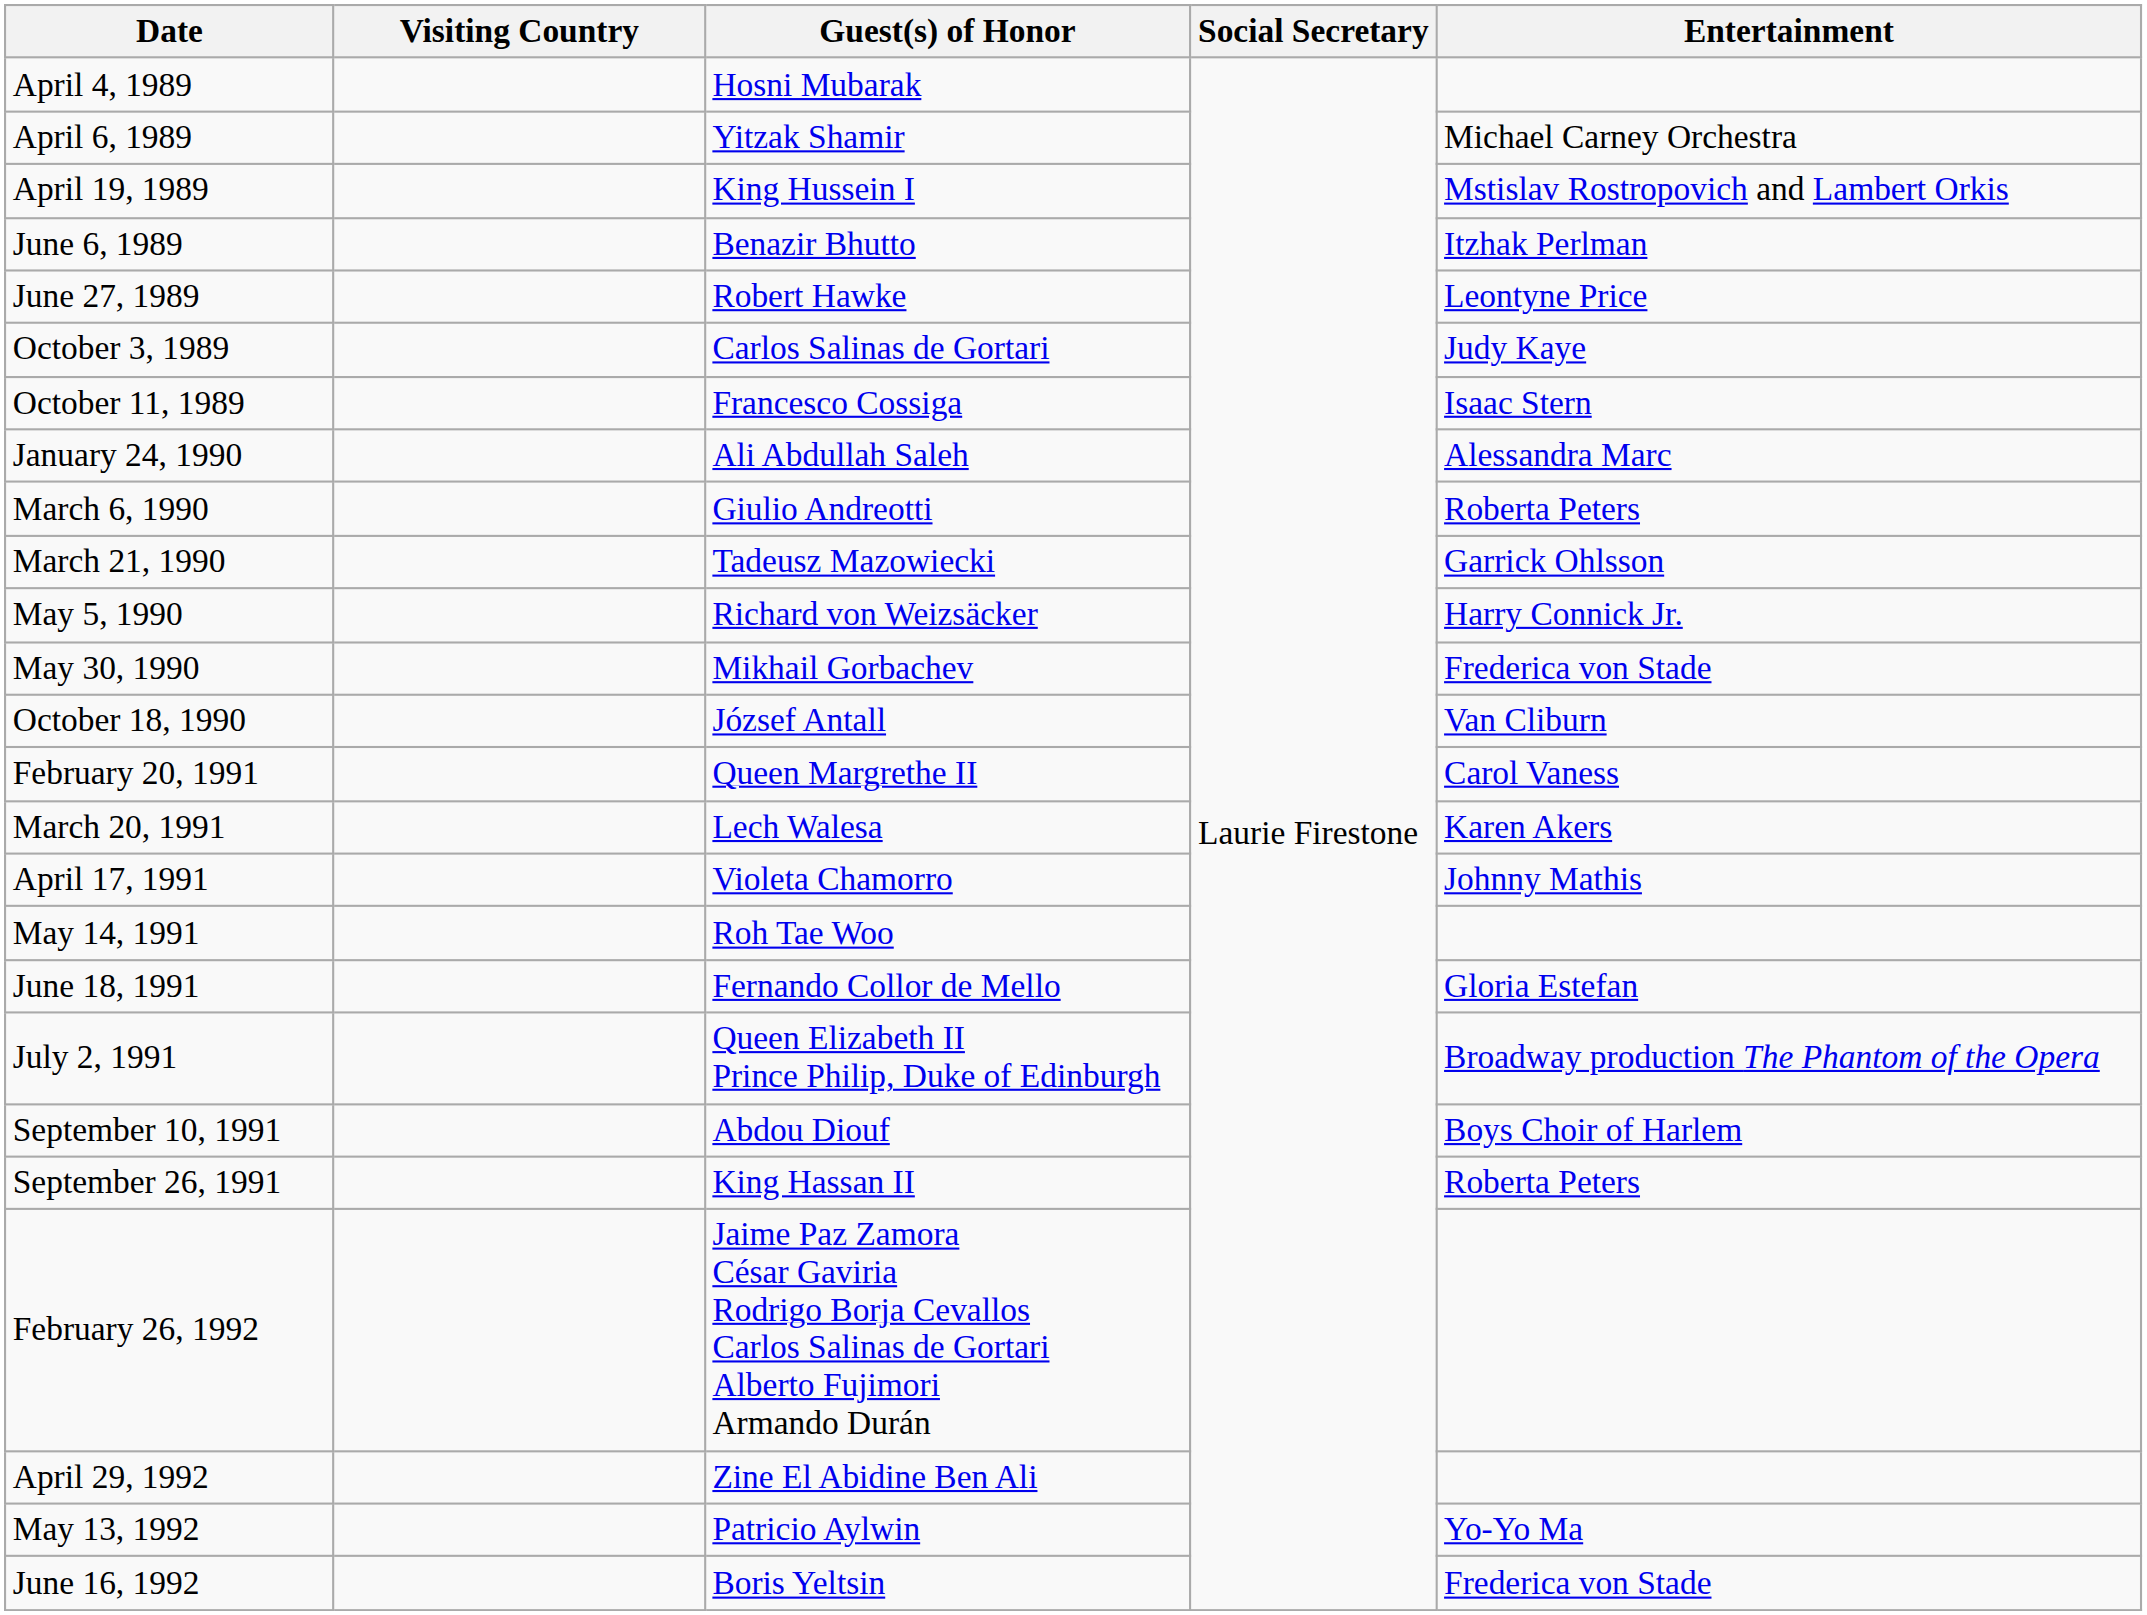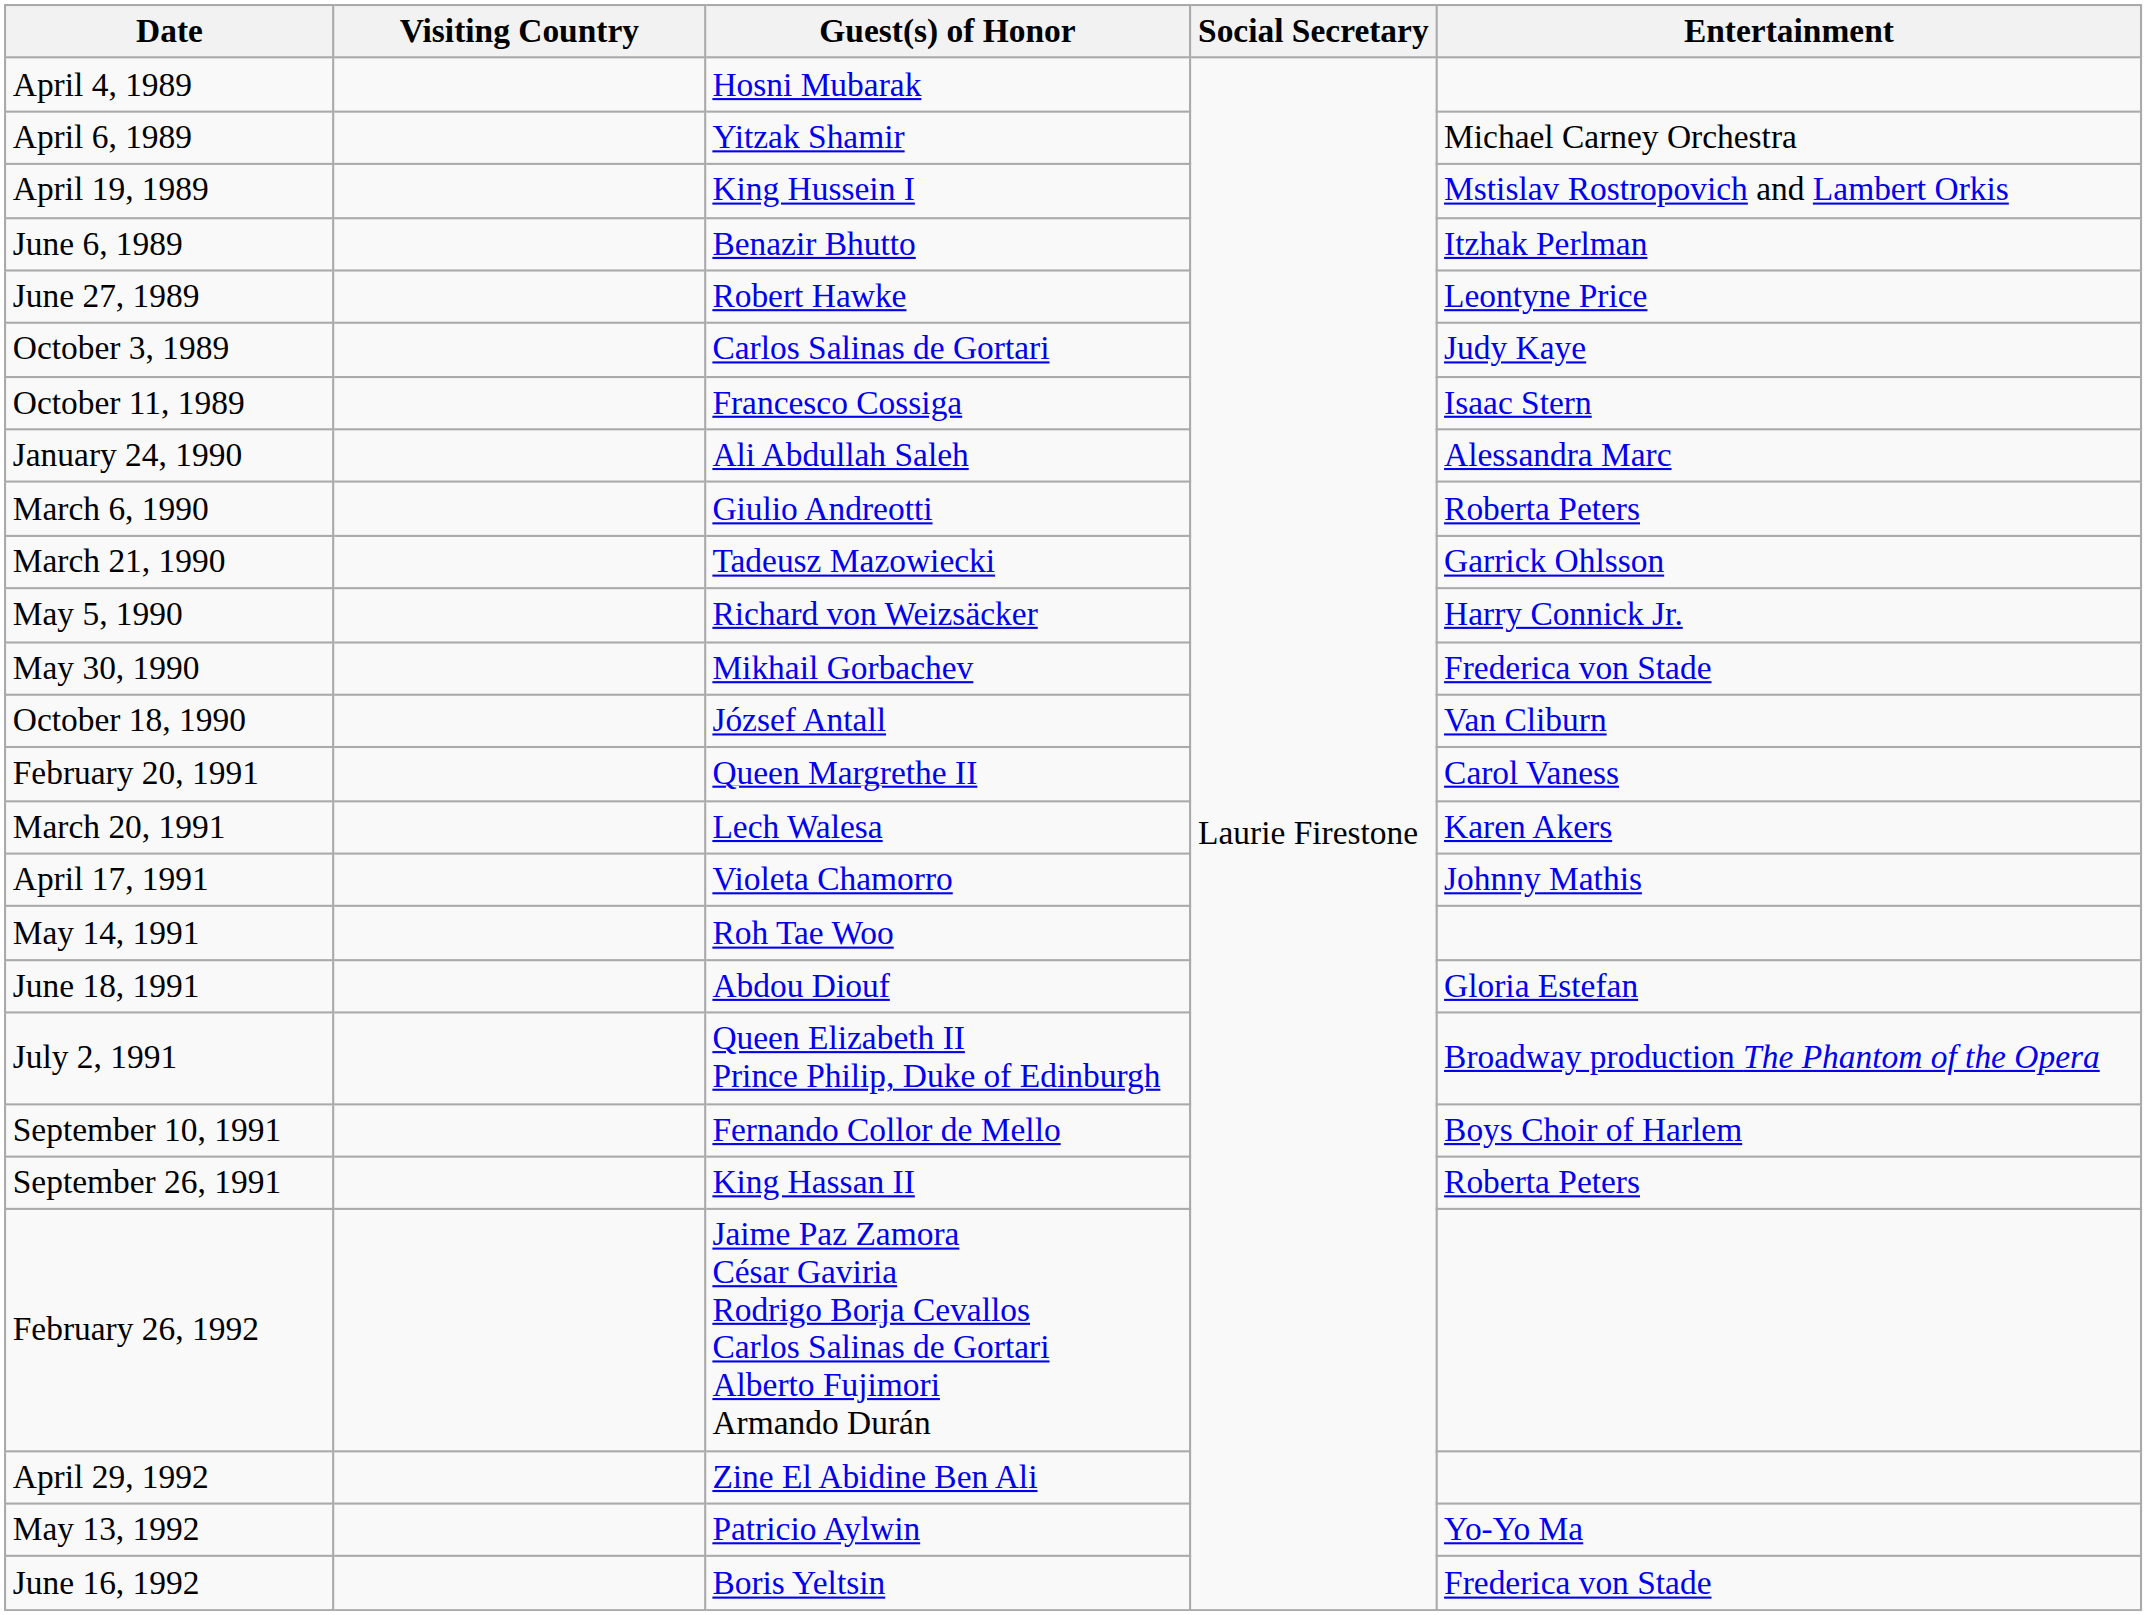(887, 985) Fernando Collor de Mello -> (801, 985) Abdou Diouf
(801, 1129) Abdou Diouf -> (887, 1129) Fernando Collor de Mello
